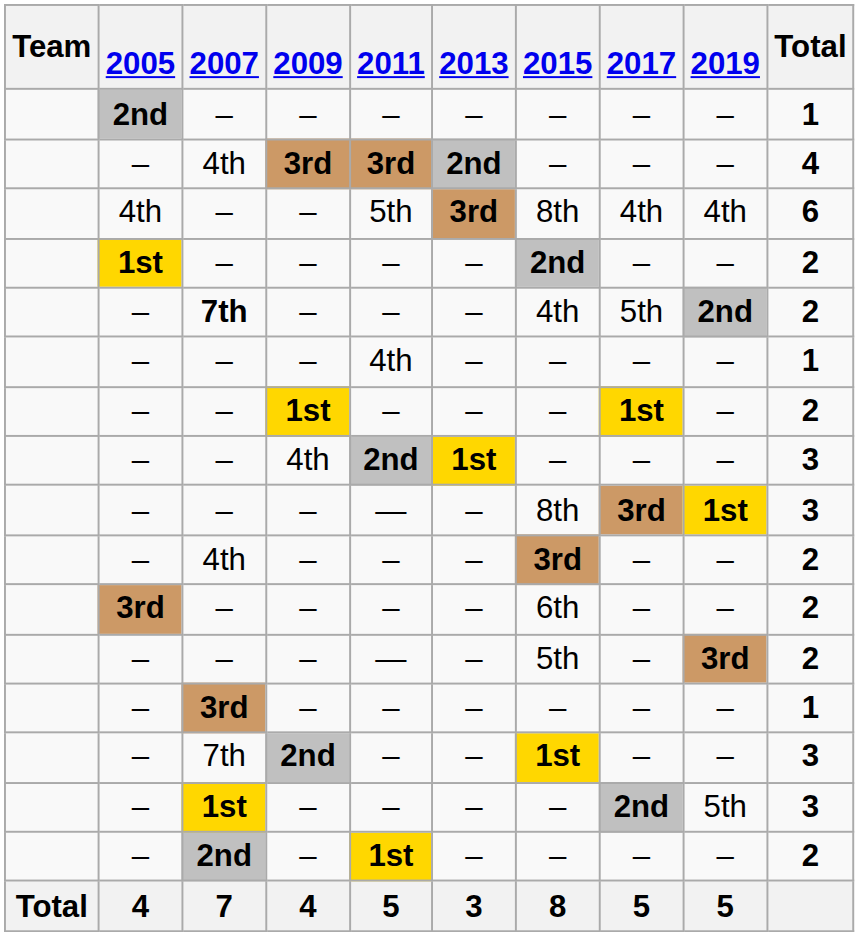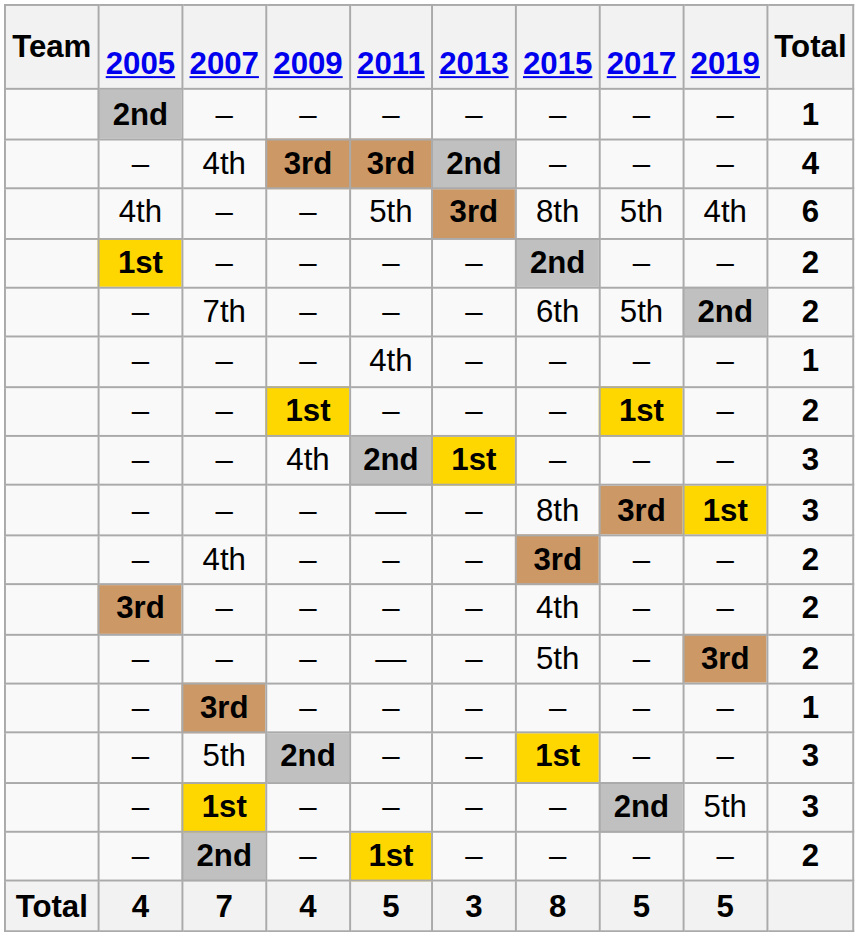(641, 212) 4th -> (641, 212) 5th
(224, 311) bold -> (224, 311) normal
(558, 311) 4th -> (558, 311) 6th
(558, 608) 6th -> (558, 608) 4th
(224, 757) 7th -> (224, 757) 5th
